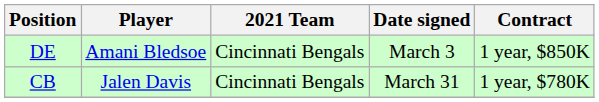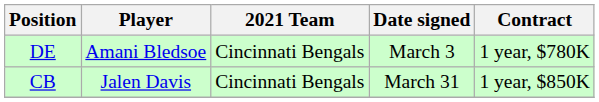(535, 50) 1 year, $850K -> (535, 50) 1 year, $780K
(535, 81) 1 year, $780K -> (535, 81) 1 year, $850K
